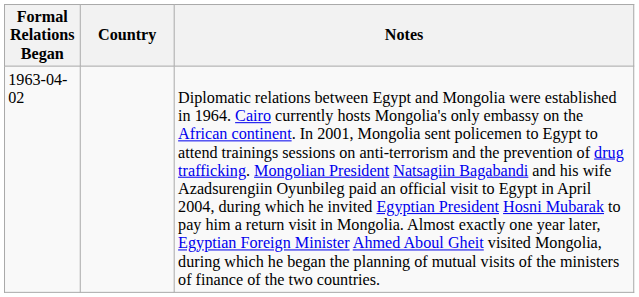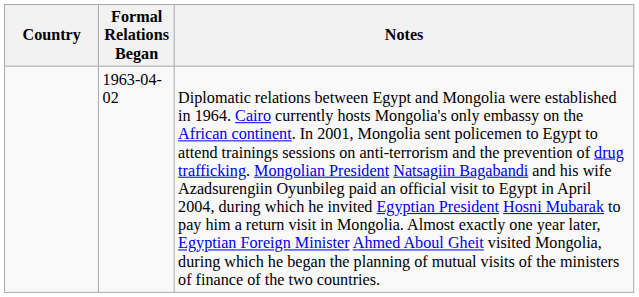columns swapped: (127, 35) <-> (42, 35)
